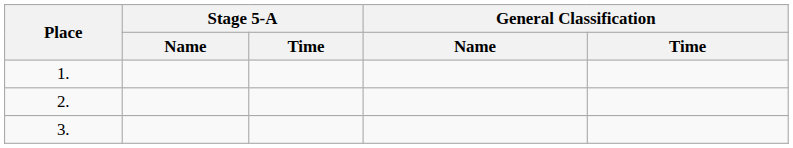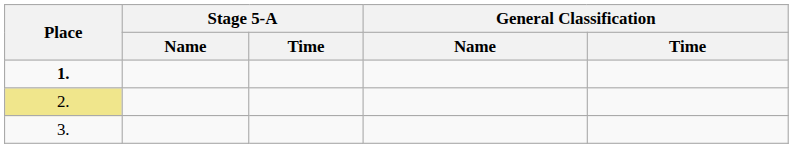(63, 74) normal -> (63, 74) bold
(63, 102) no background -> (63, 102) khaki background
